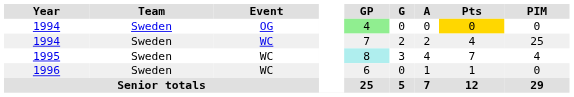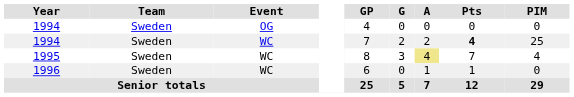(367, 26) lightgreen background -> (367, 26) no background
(472, 26) gold background -> (472, 26) no background
(472, 41) normal -> (472, 41) bold
(367, 56) paleturquoise background -> (367, 56) no background
(427, 56) no background -> (427, 56) khaki background
